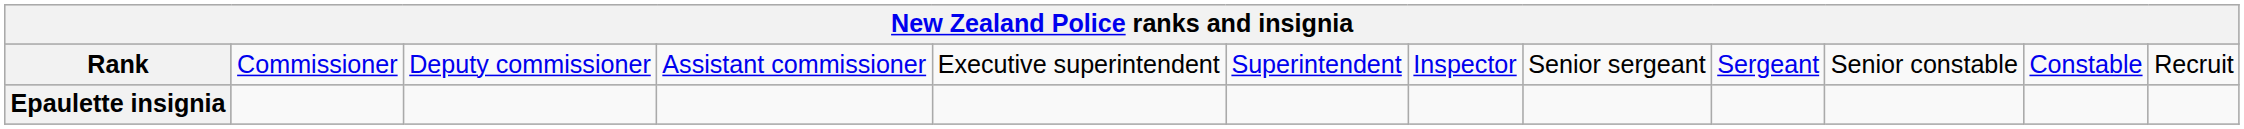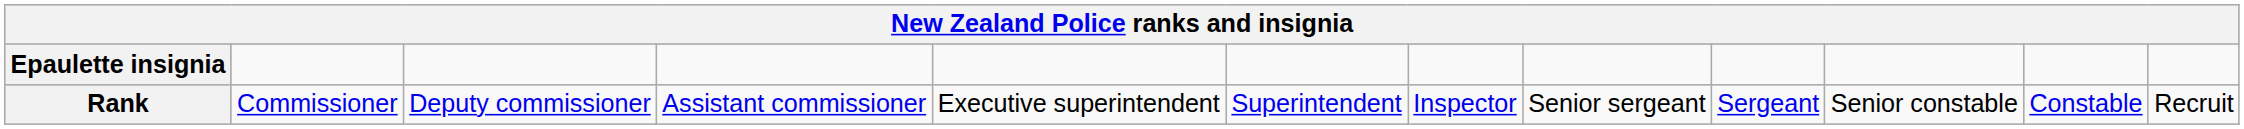rows swapped: (118, 64) <-> (118, 104)
